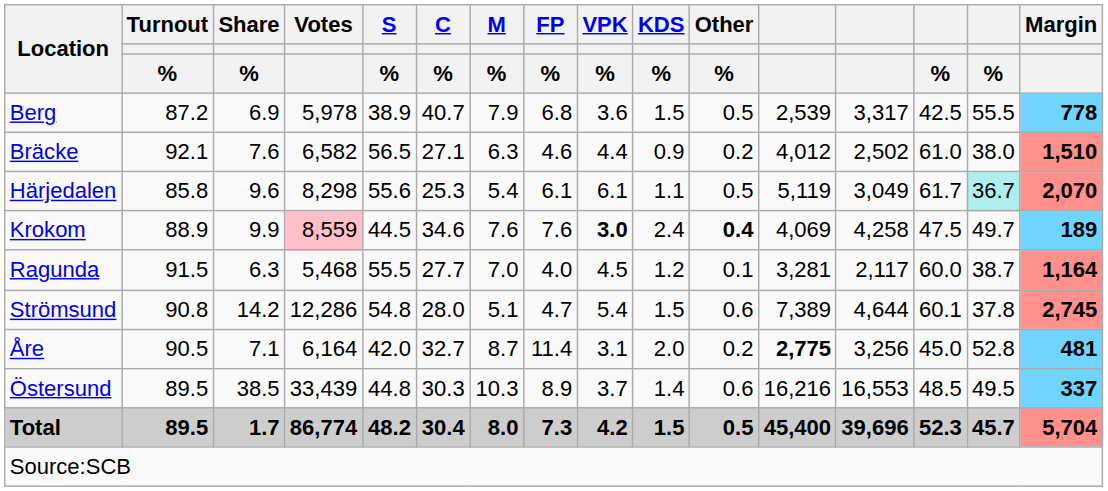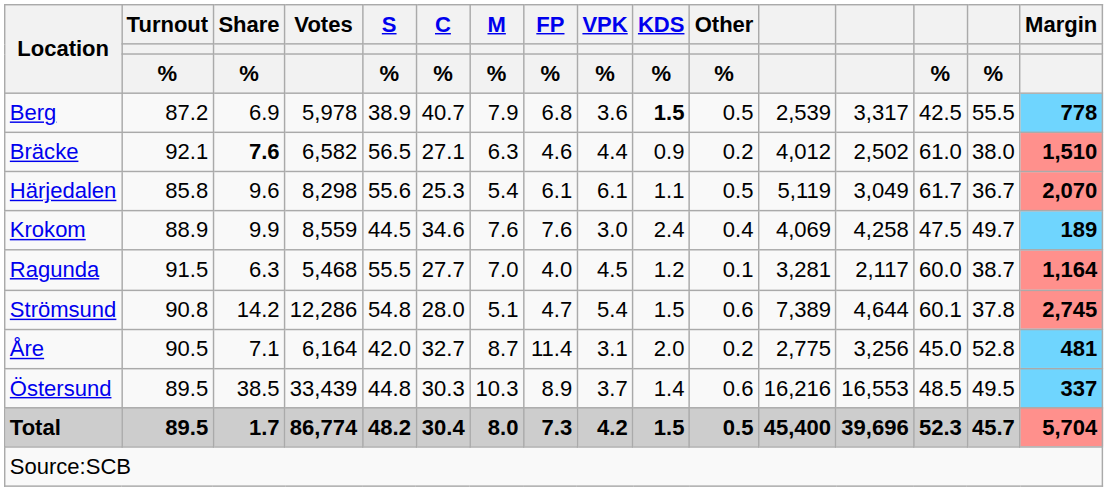(669, 113) normal -> (669, 113) bold
(264, 152) normal -> (264, 152) bold
(993, 191) paleturquoise background -> (993, 191) no background
(330, 230) pink background -> (330, 230) no background
(612, 230) bold -> (612, 230) normal
(738, 230) bold -> (738, 230) normal
(803, 348) bold -> (803, 348) normal
